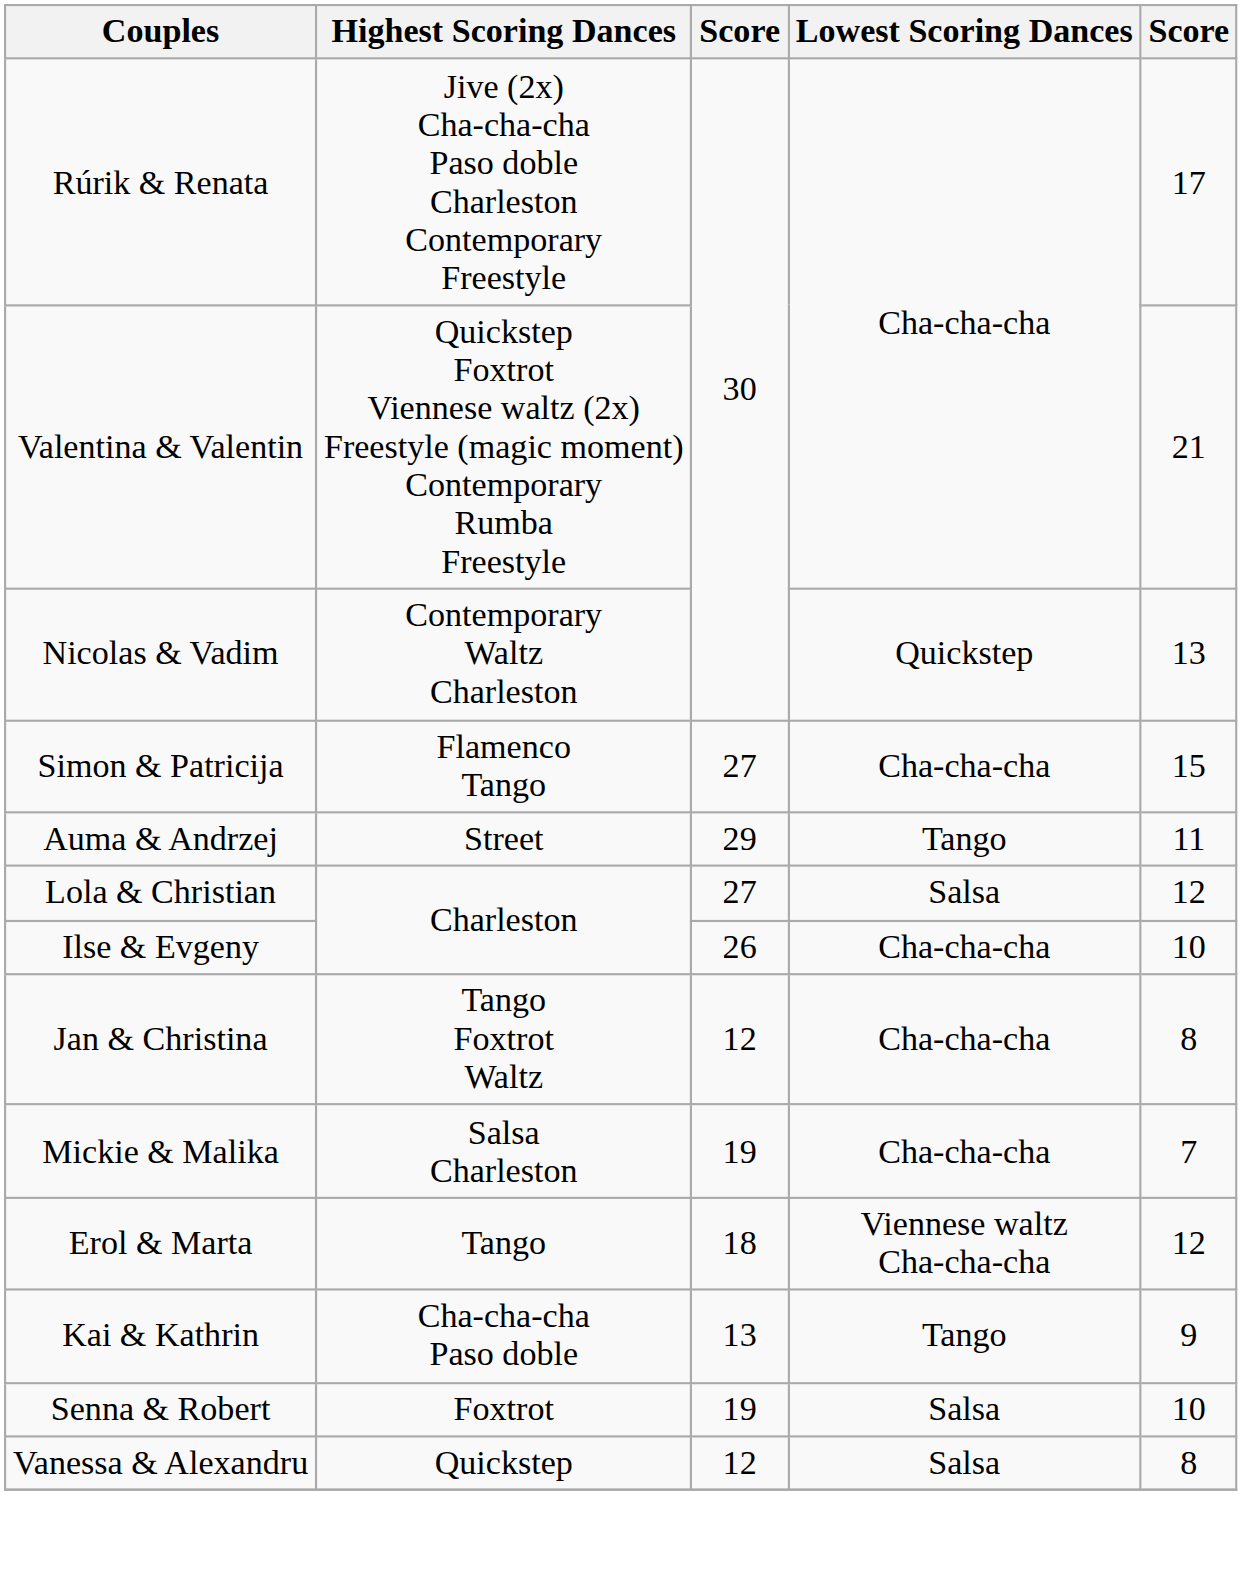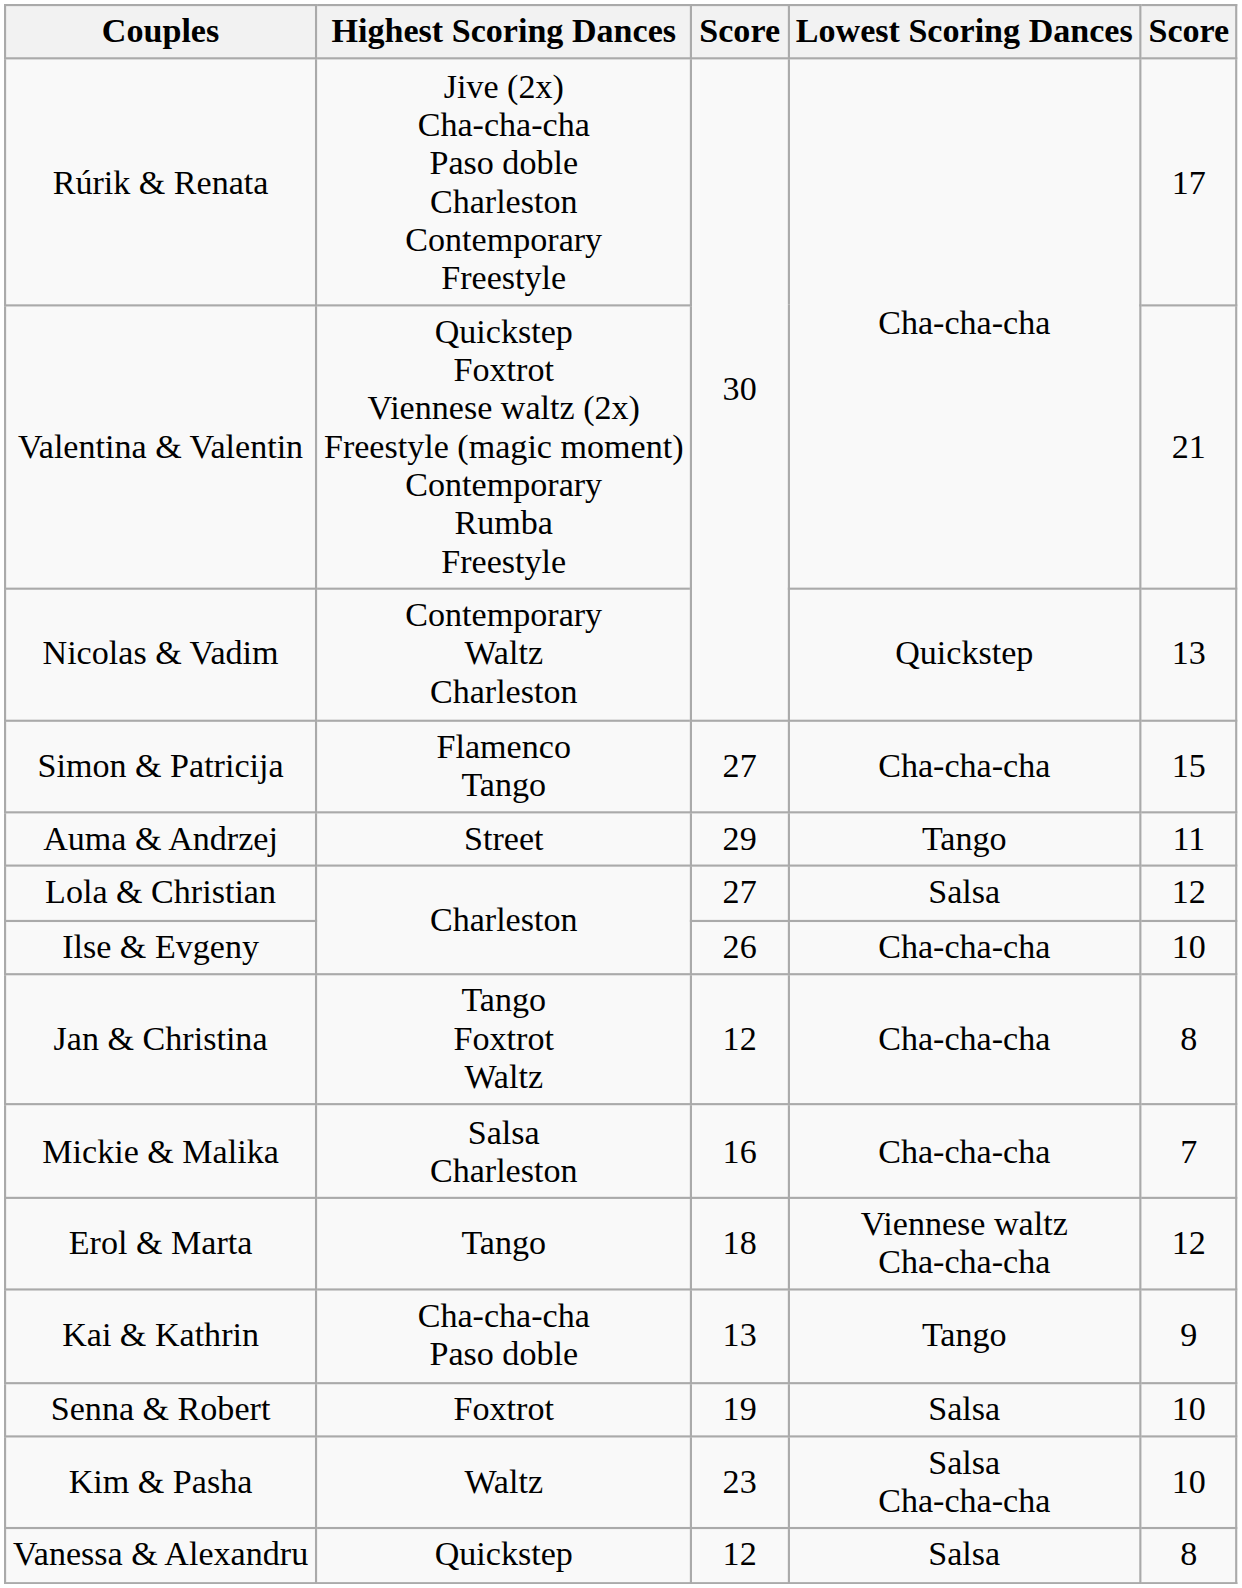(740, 1150) 19 -> (740, 1150) 16
+ row: (161, 1481)
